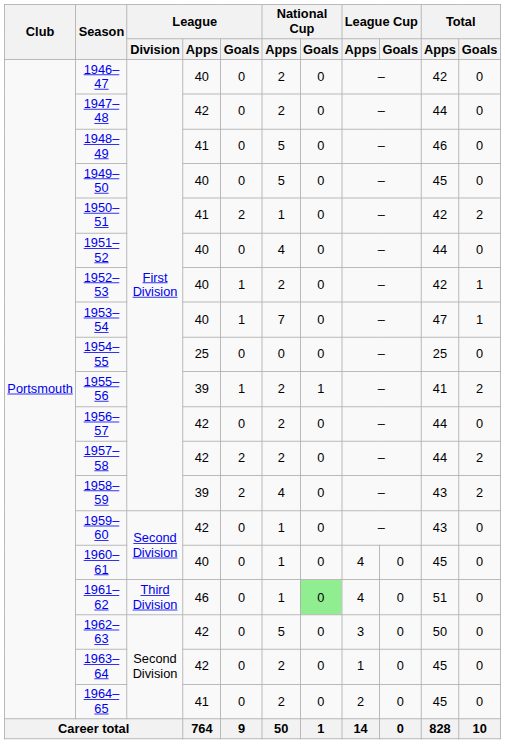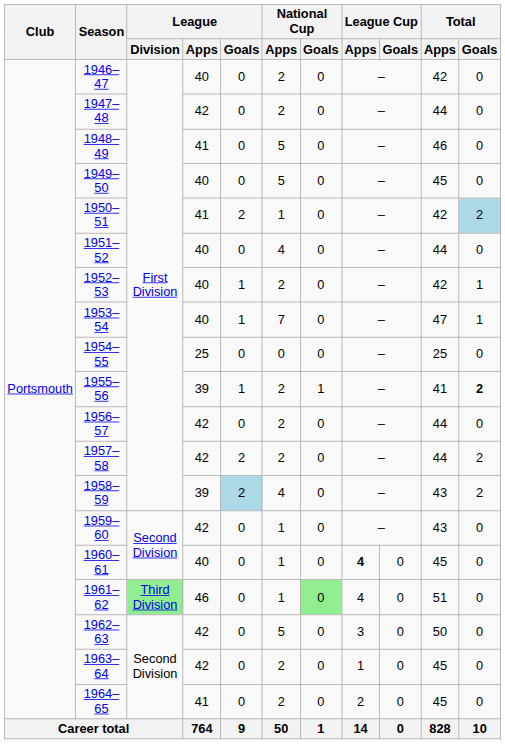(480, 215) no background -> (480, 215) lightblue background
(480, 389) normal -> (480, 389) bold
(242, 493) no background -> (242, 493) lightblue background
(361, 562) normal -> (361, 562) bold
(155, 597) no background -> (155, 597) lightgreen background
